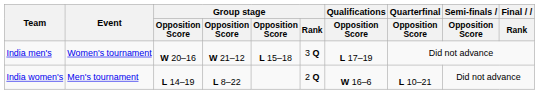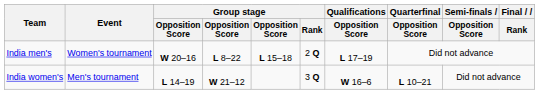(227, 58) W 21–12 -> (227, 58) L 8–22
(312, 53) 3 Q -> (312, 53) 2 Q
(227, 82) L 8–22 -> (227, 82) W 21–12
(312, 77) 2 Q -> (312, 77) 3 Q
